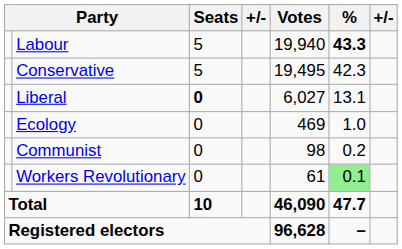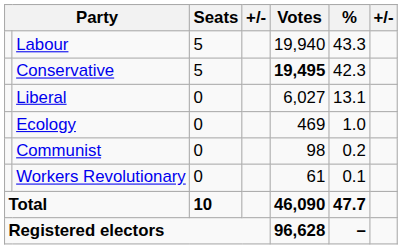(349, 44) bold -> (349, 44) normal
(300, 71) normal -> (300, 71) bold
(198, 97) bold -> (198, 97) normal
(354, 177) lightgreen background -> (354, 177) no background
